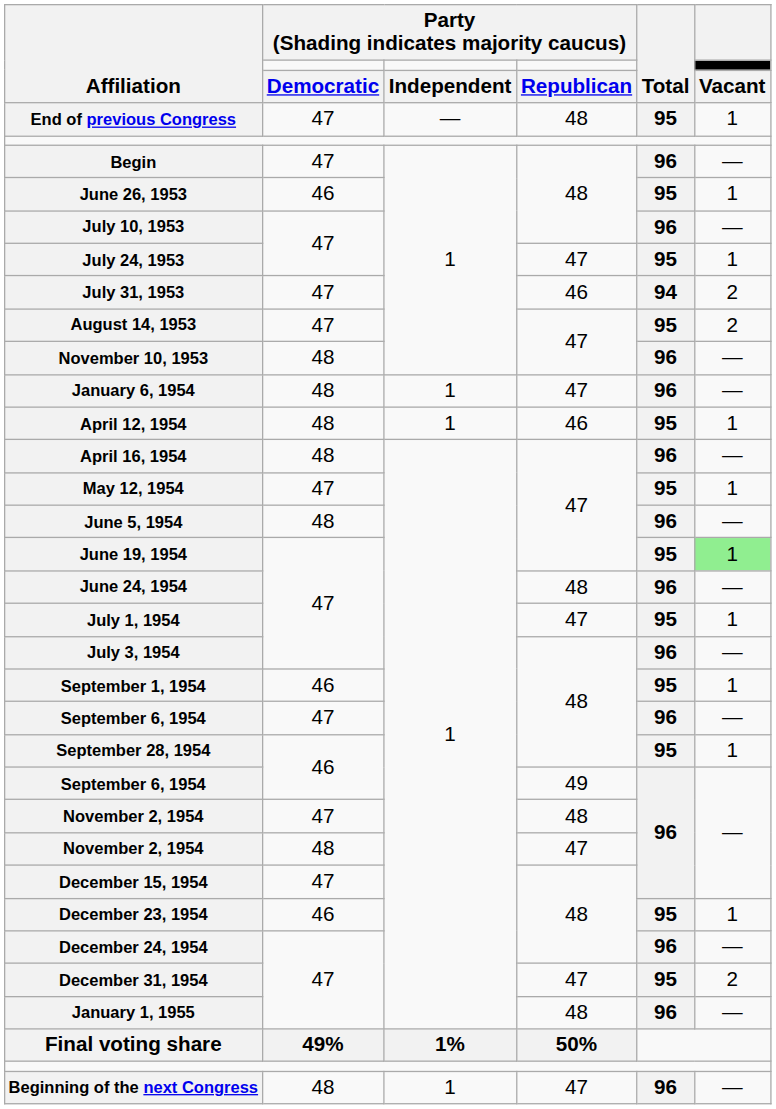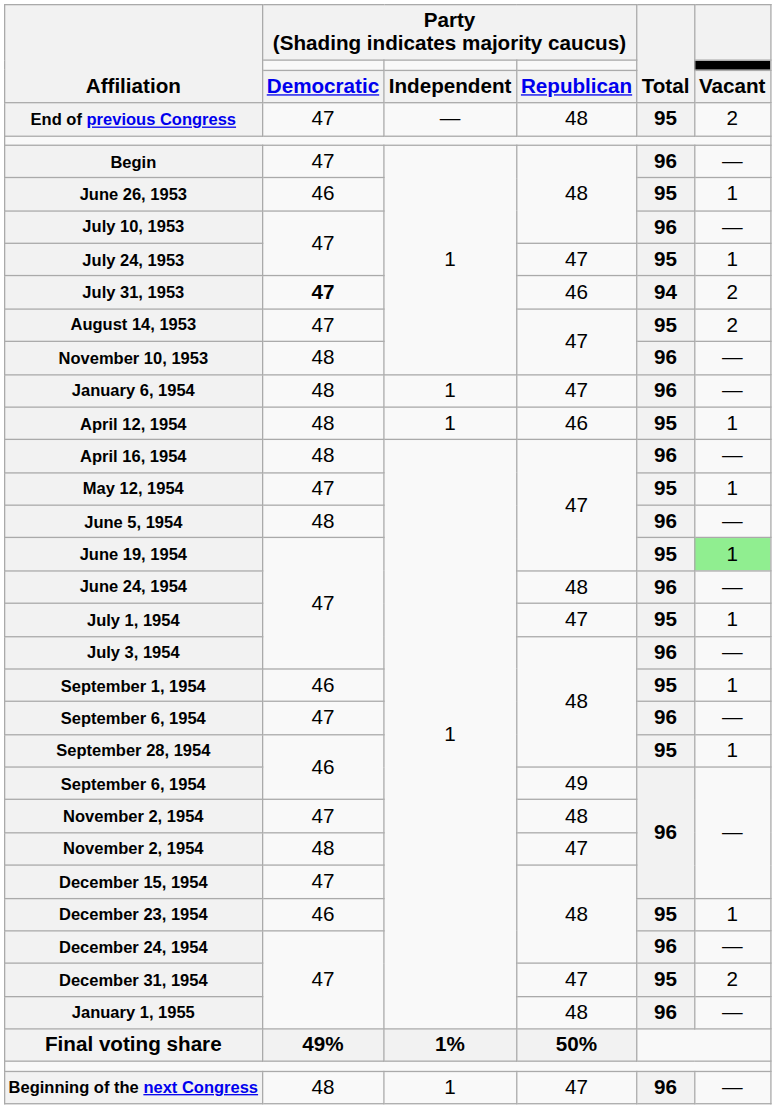(732, 119) 1 -> (732, 119) 2
(323, 292) normal -> (323, 292) bold
